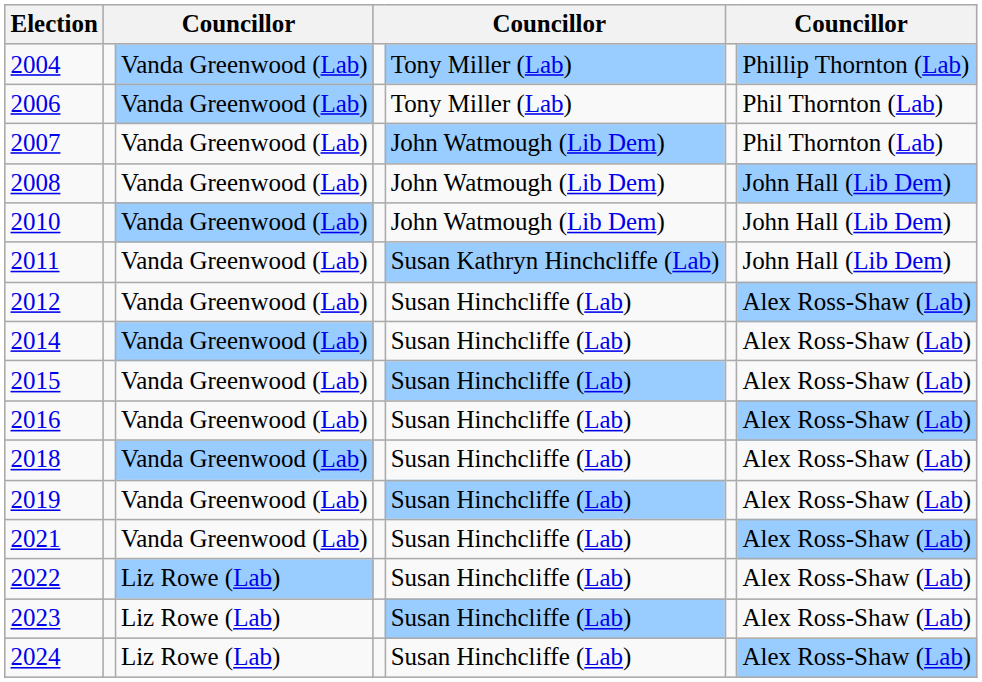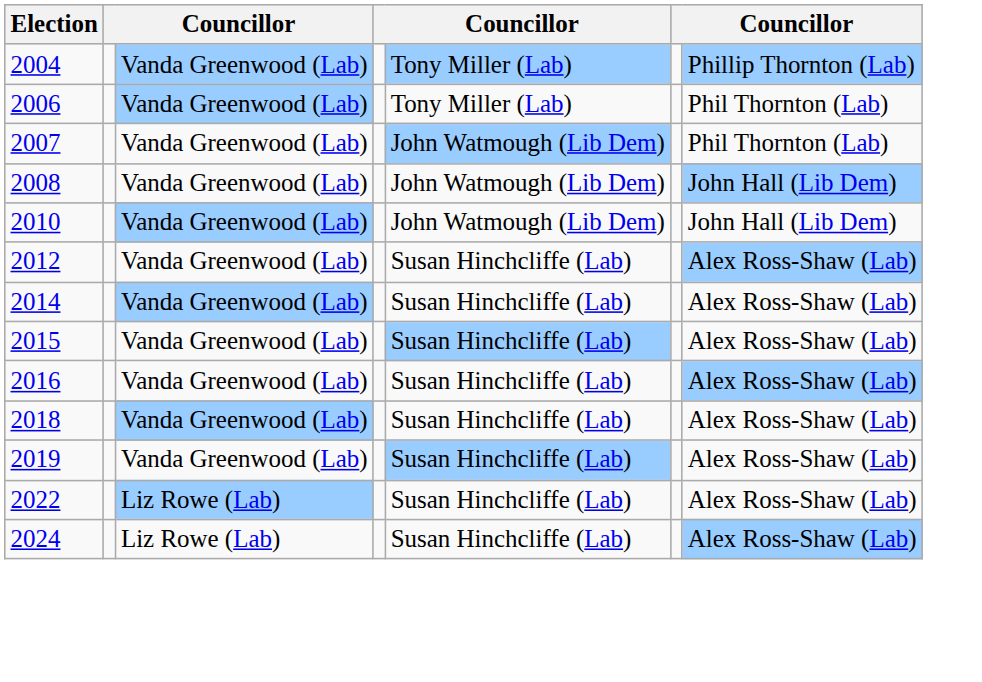- row: (35, 261)
- row: (35, 538)
- row: (35, 618)
